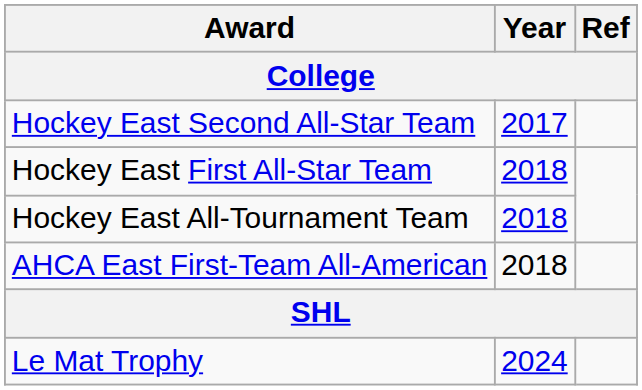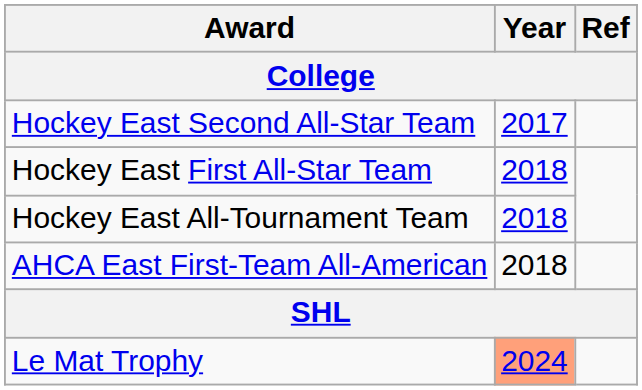(534, 360) no background -> (534, 360) lightsalmon background
